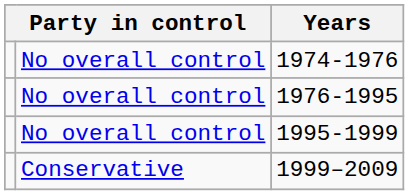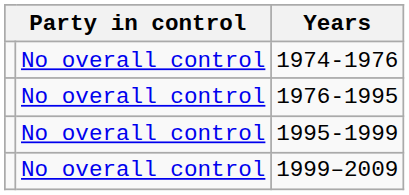(102, 171) Conservative -> (143, 171) No overall control
